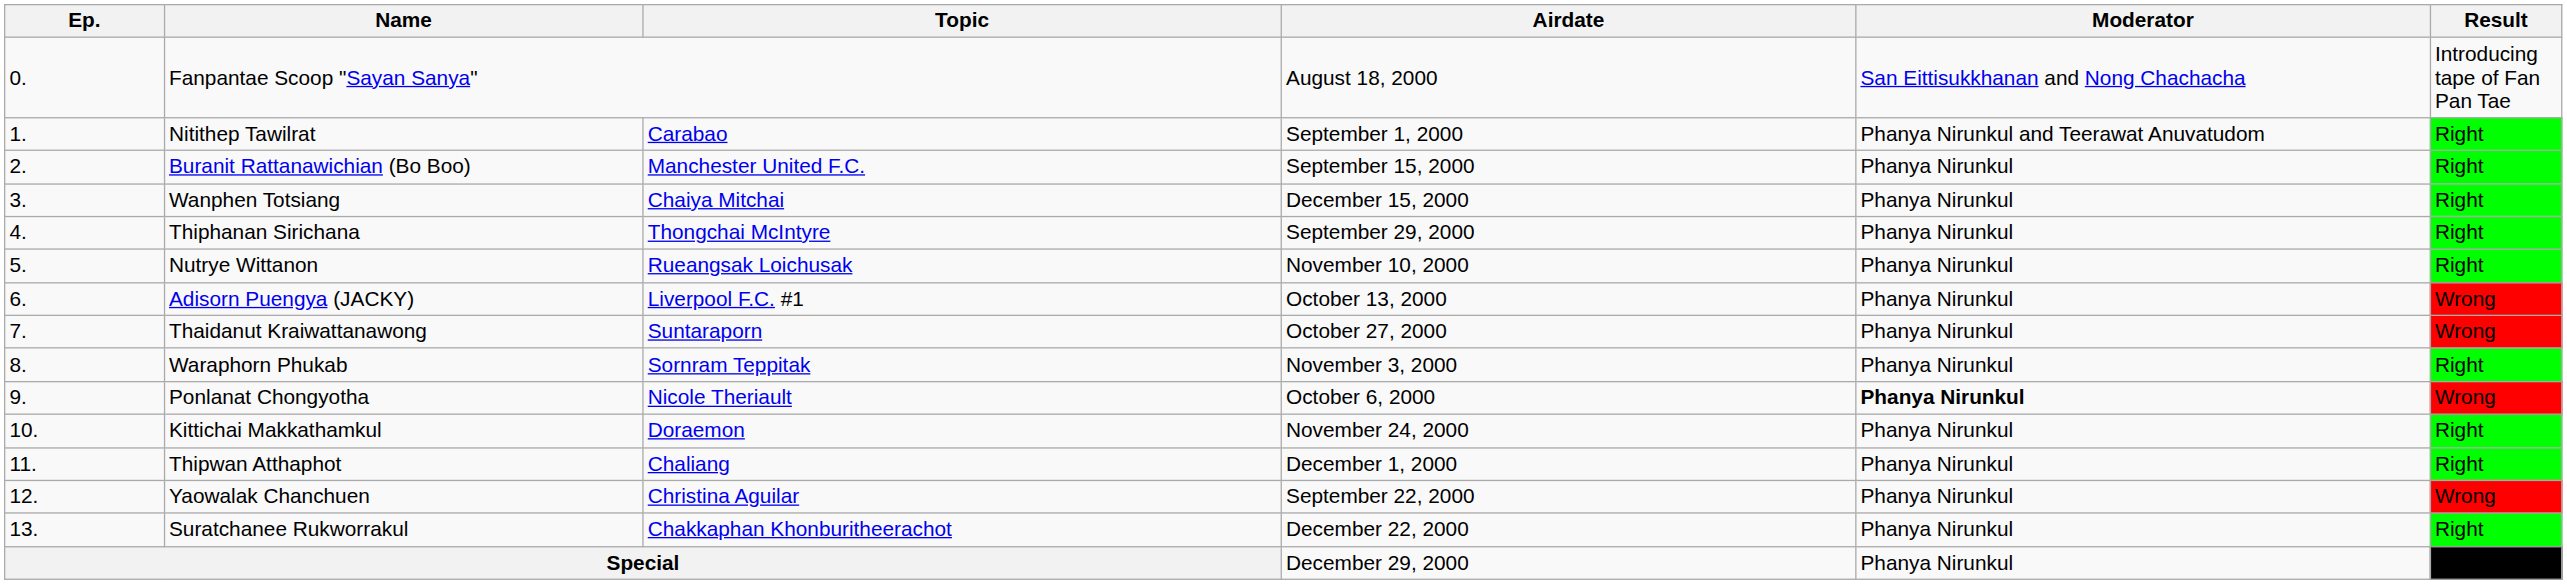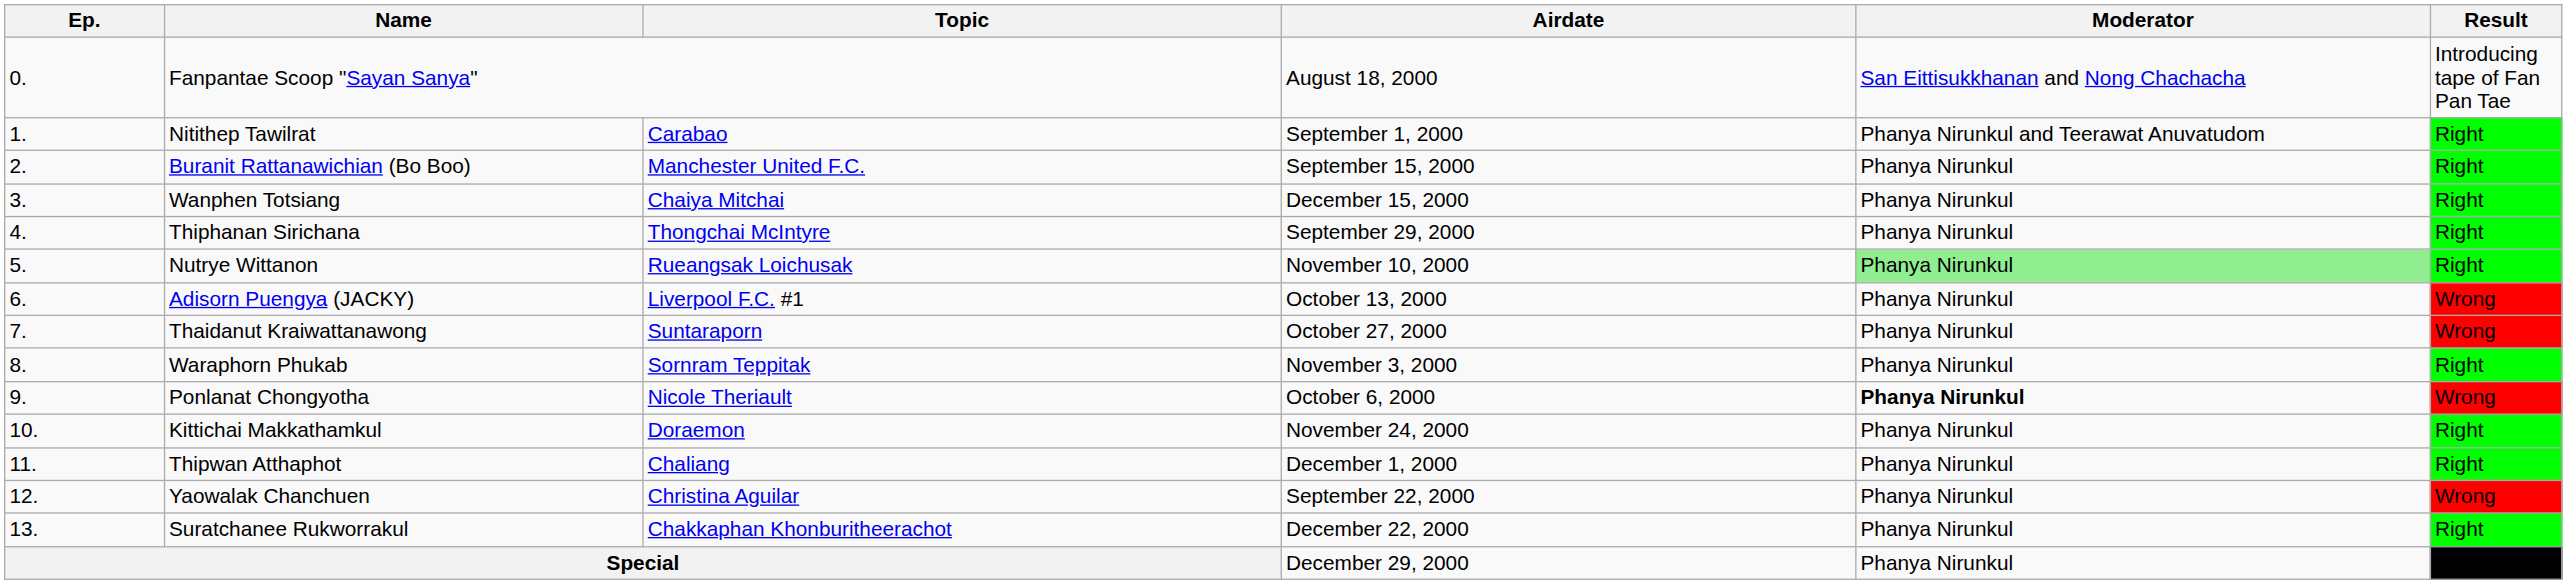(1937, 265) no background -> (1937, 265) lightgreen background
